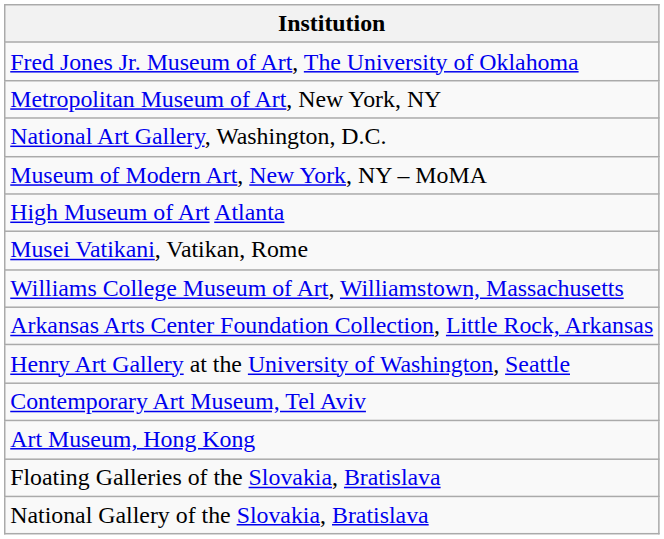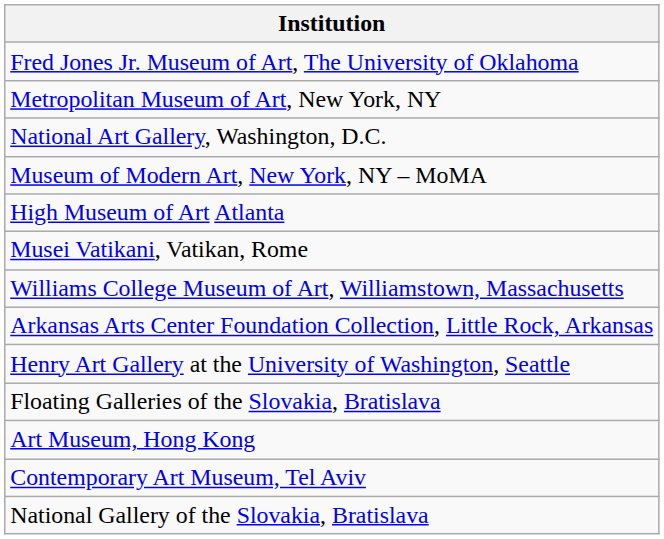(188, 401) Contemporary Art Museum, Tel Aviv -> (225, 401) Floating Galleries of the Slovakia, Bratislava
(225, 477) Floating Galleries of the Slovakia, Bratislava -> (188, 477) Contemporary Art Museum, Tel Aviv
